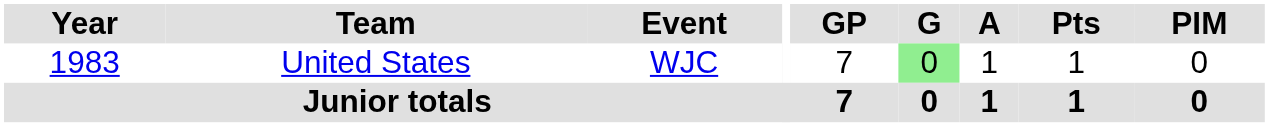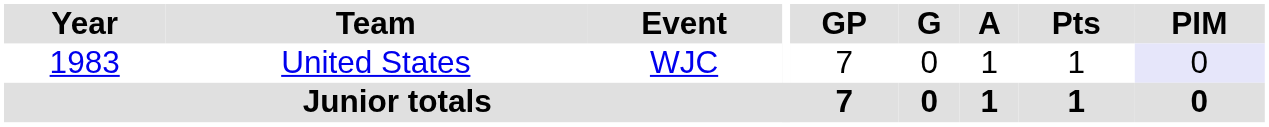(929, 62) lightgreen background -> (929, 62) no background
(1199, 62) no background -> (1199, 62) lavender background
